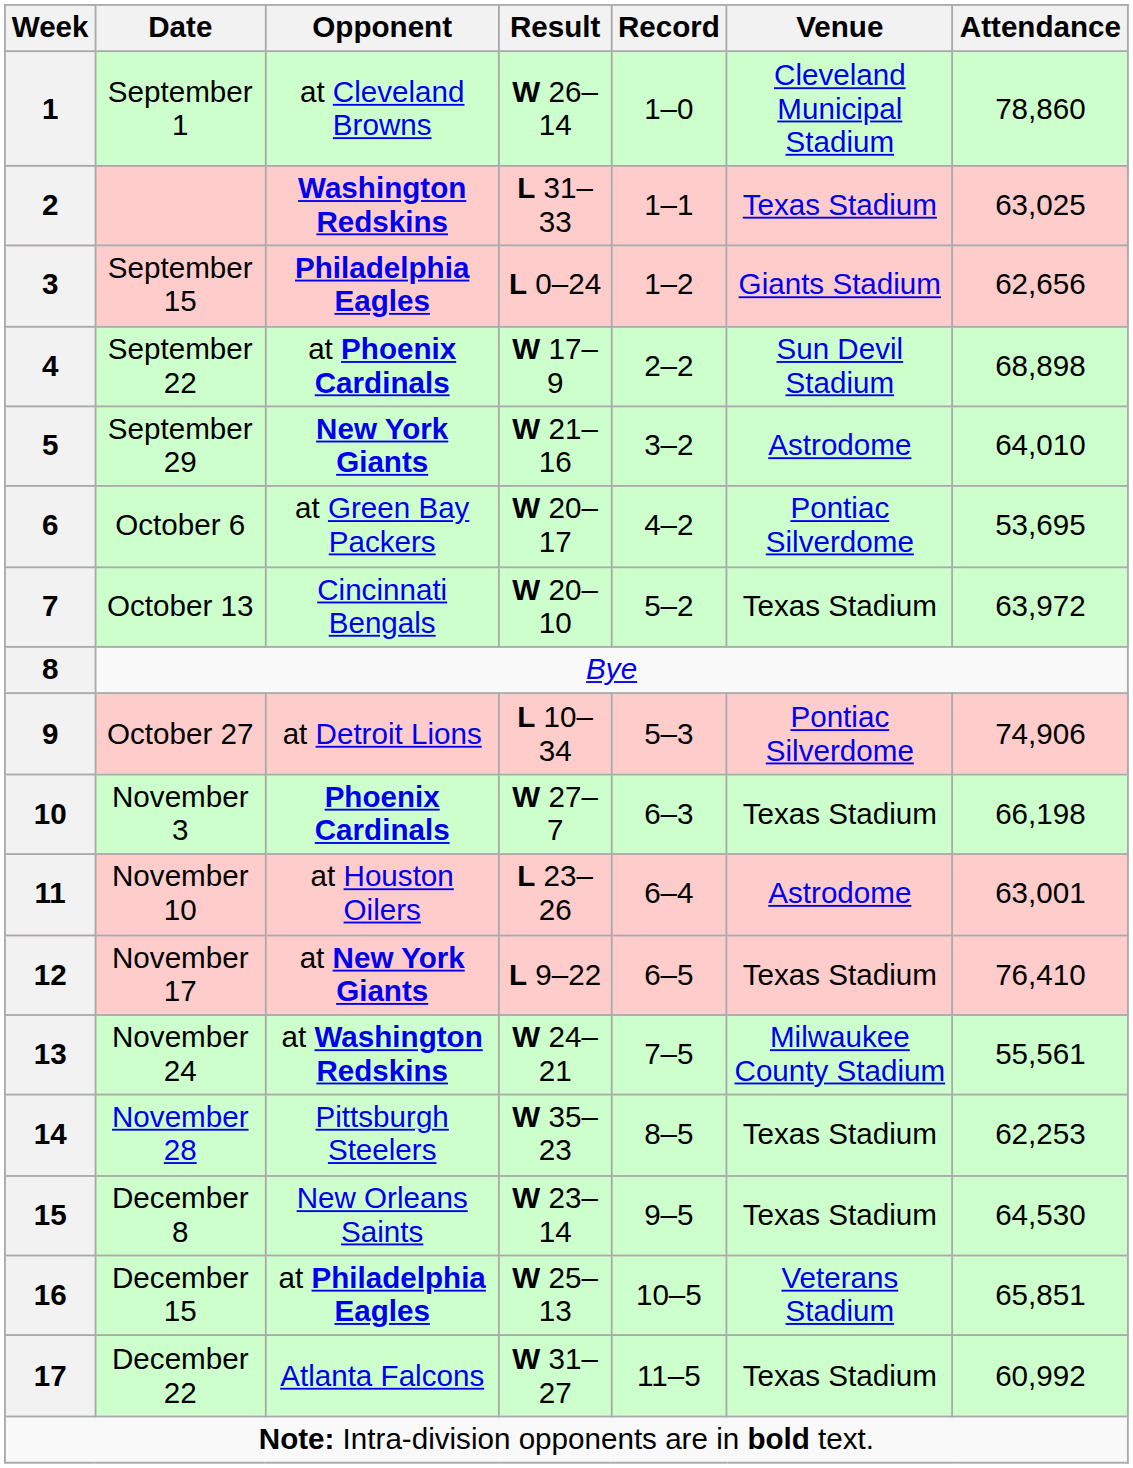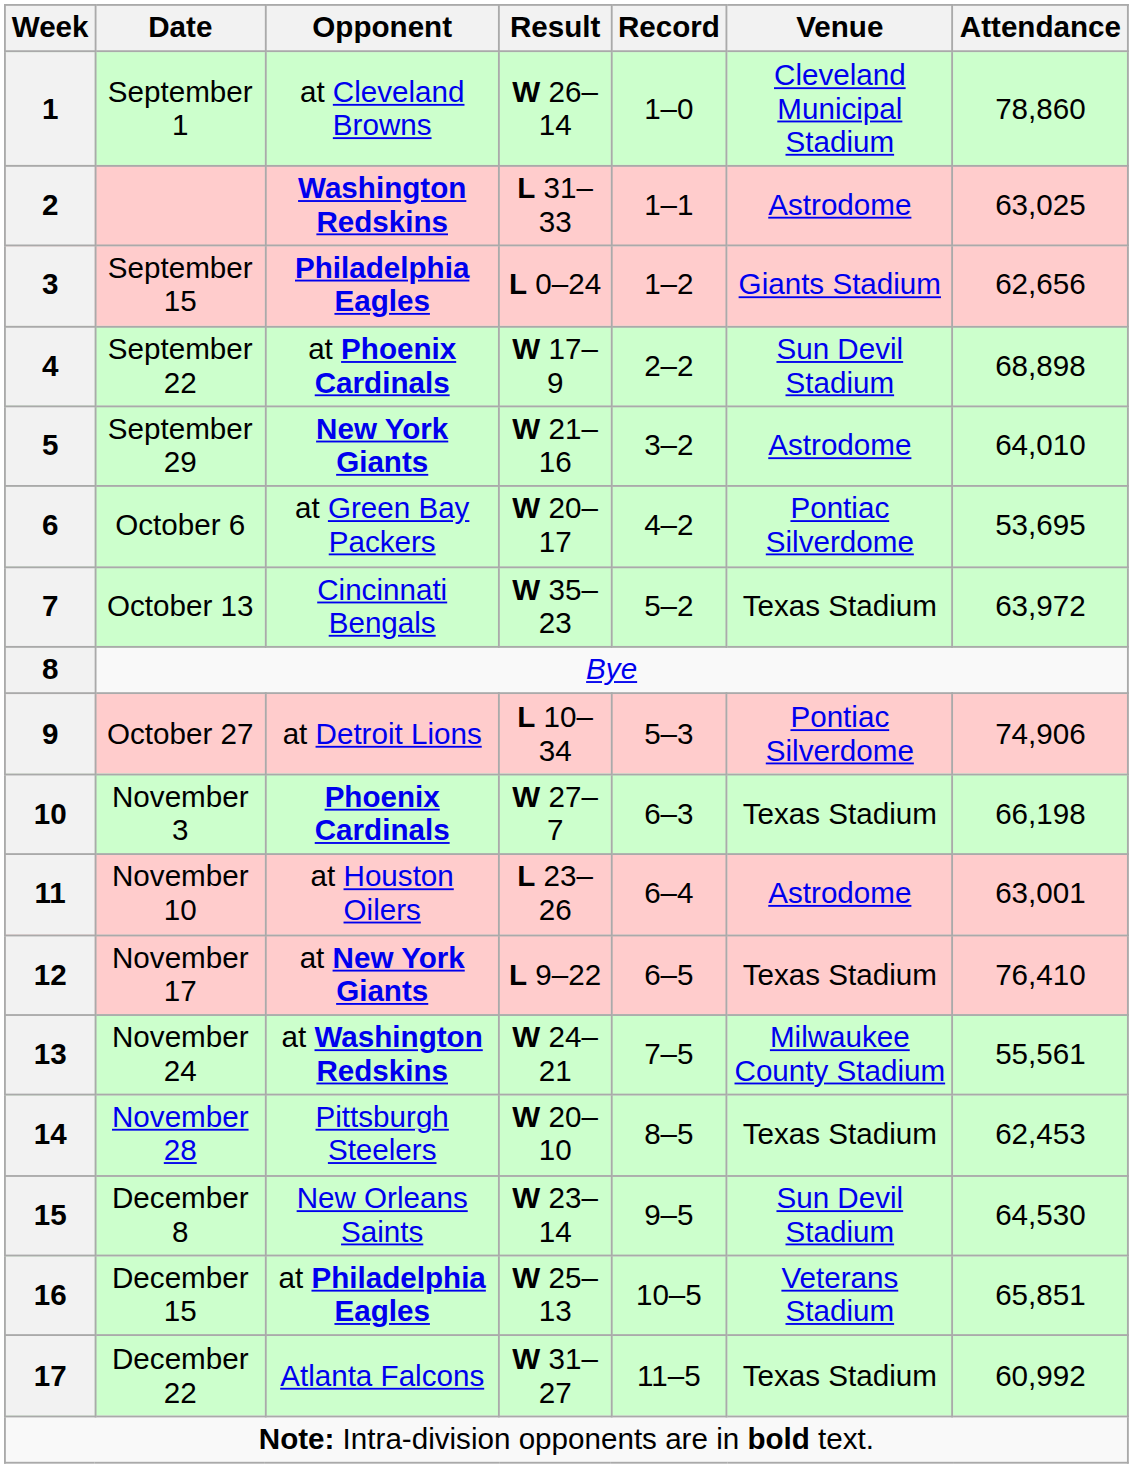(840, 205) Texas Stadium -> (840, 205) Astrodome
(555, 606) W 20–10 -> (555, 606) W 35–23
(555, 1134) W 35–23 -> (555, 1134) W 20–10
(1040, 1134) 62,253 -> (1040, 1134) 62,453
(840, 1214) Texas Stadium -> (840, 1214) Sun Devil Stadium
